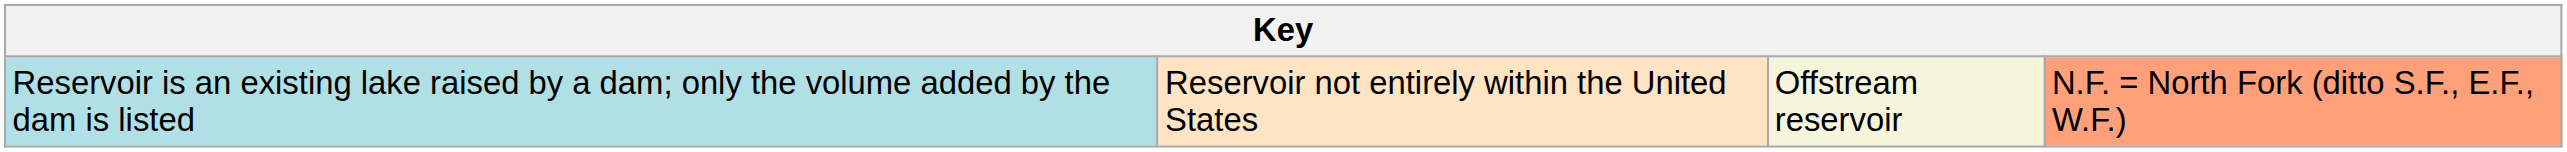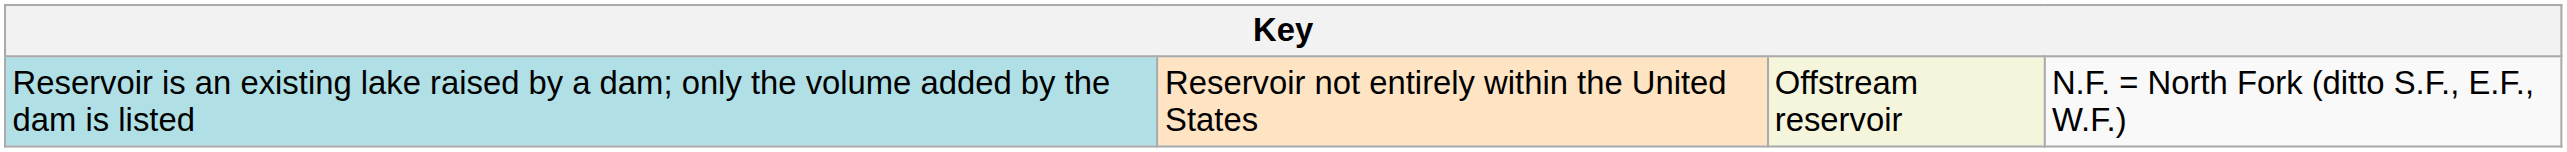(2293, 100) lightsalmon background -> (2293, 100) no background
